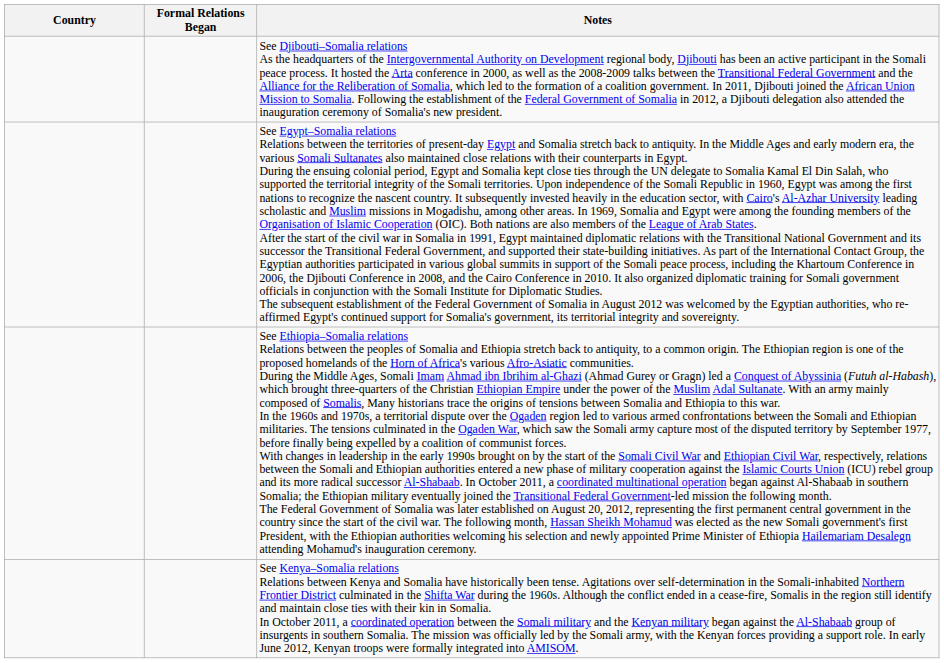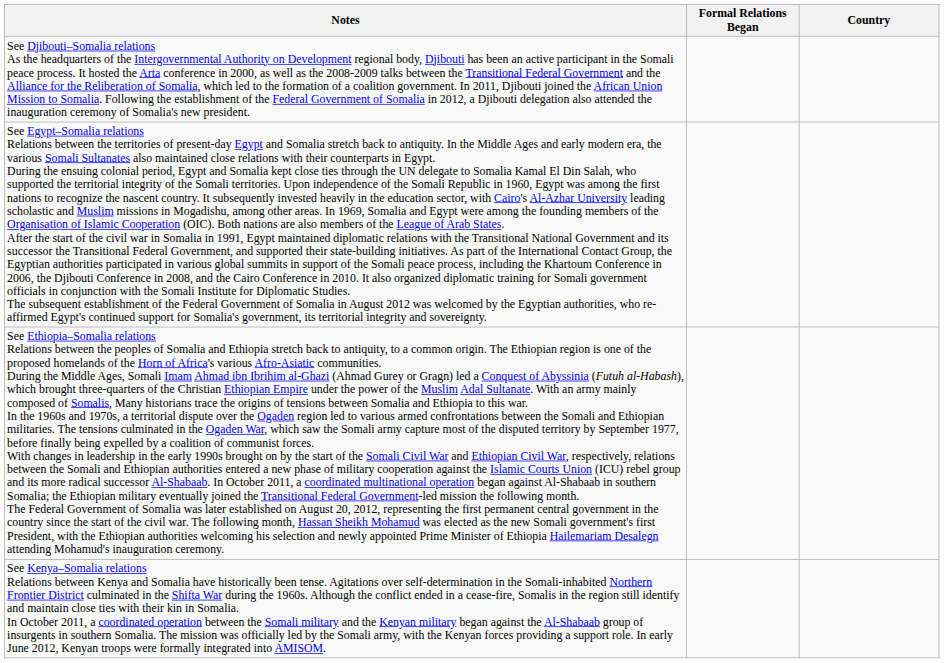columns swapped: (74, 20) <-> (598, 20)
